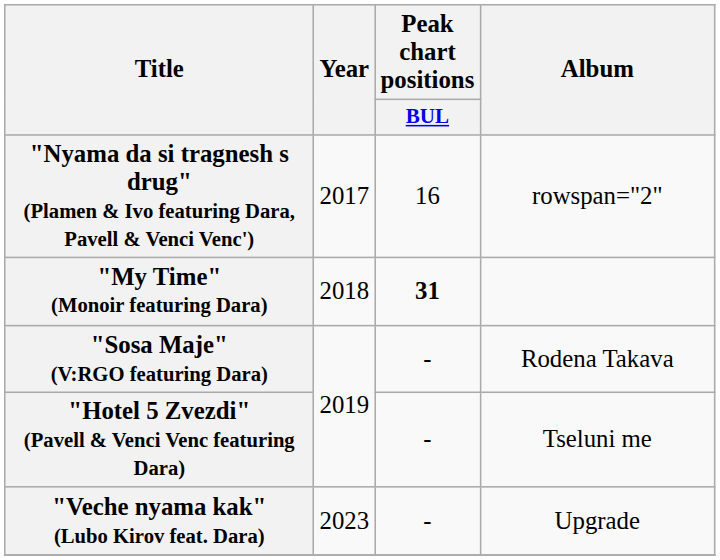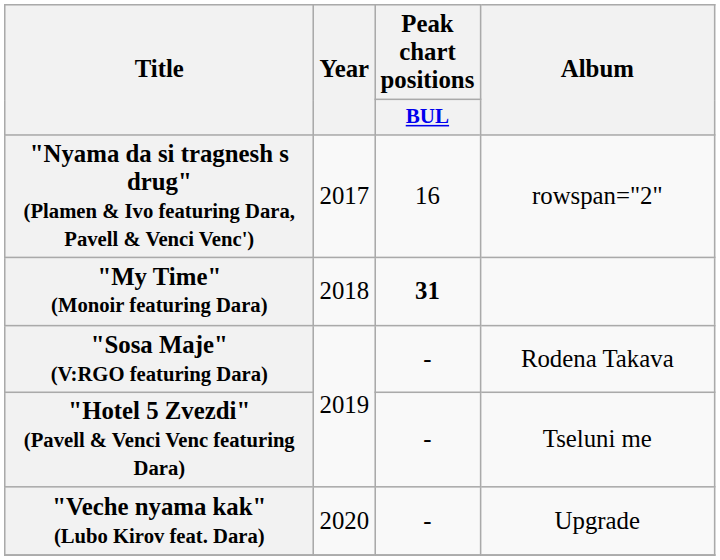(344, 520) 2023 -> (344, 520) 2020
